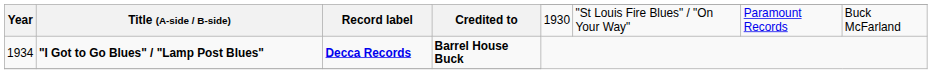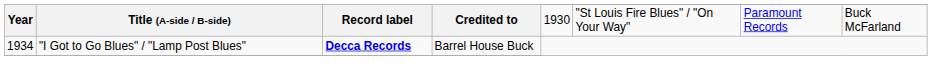(151, 52) bold -> (142, 45) normal
(471, 52) bold -> (484, 45) normal
